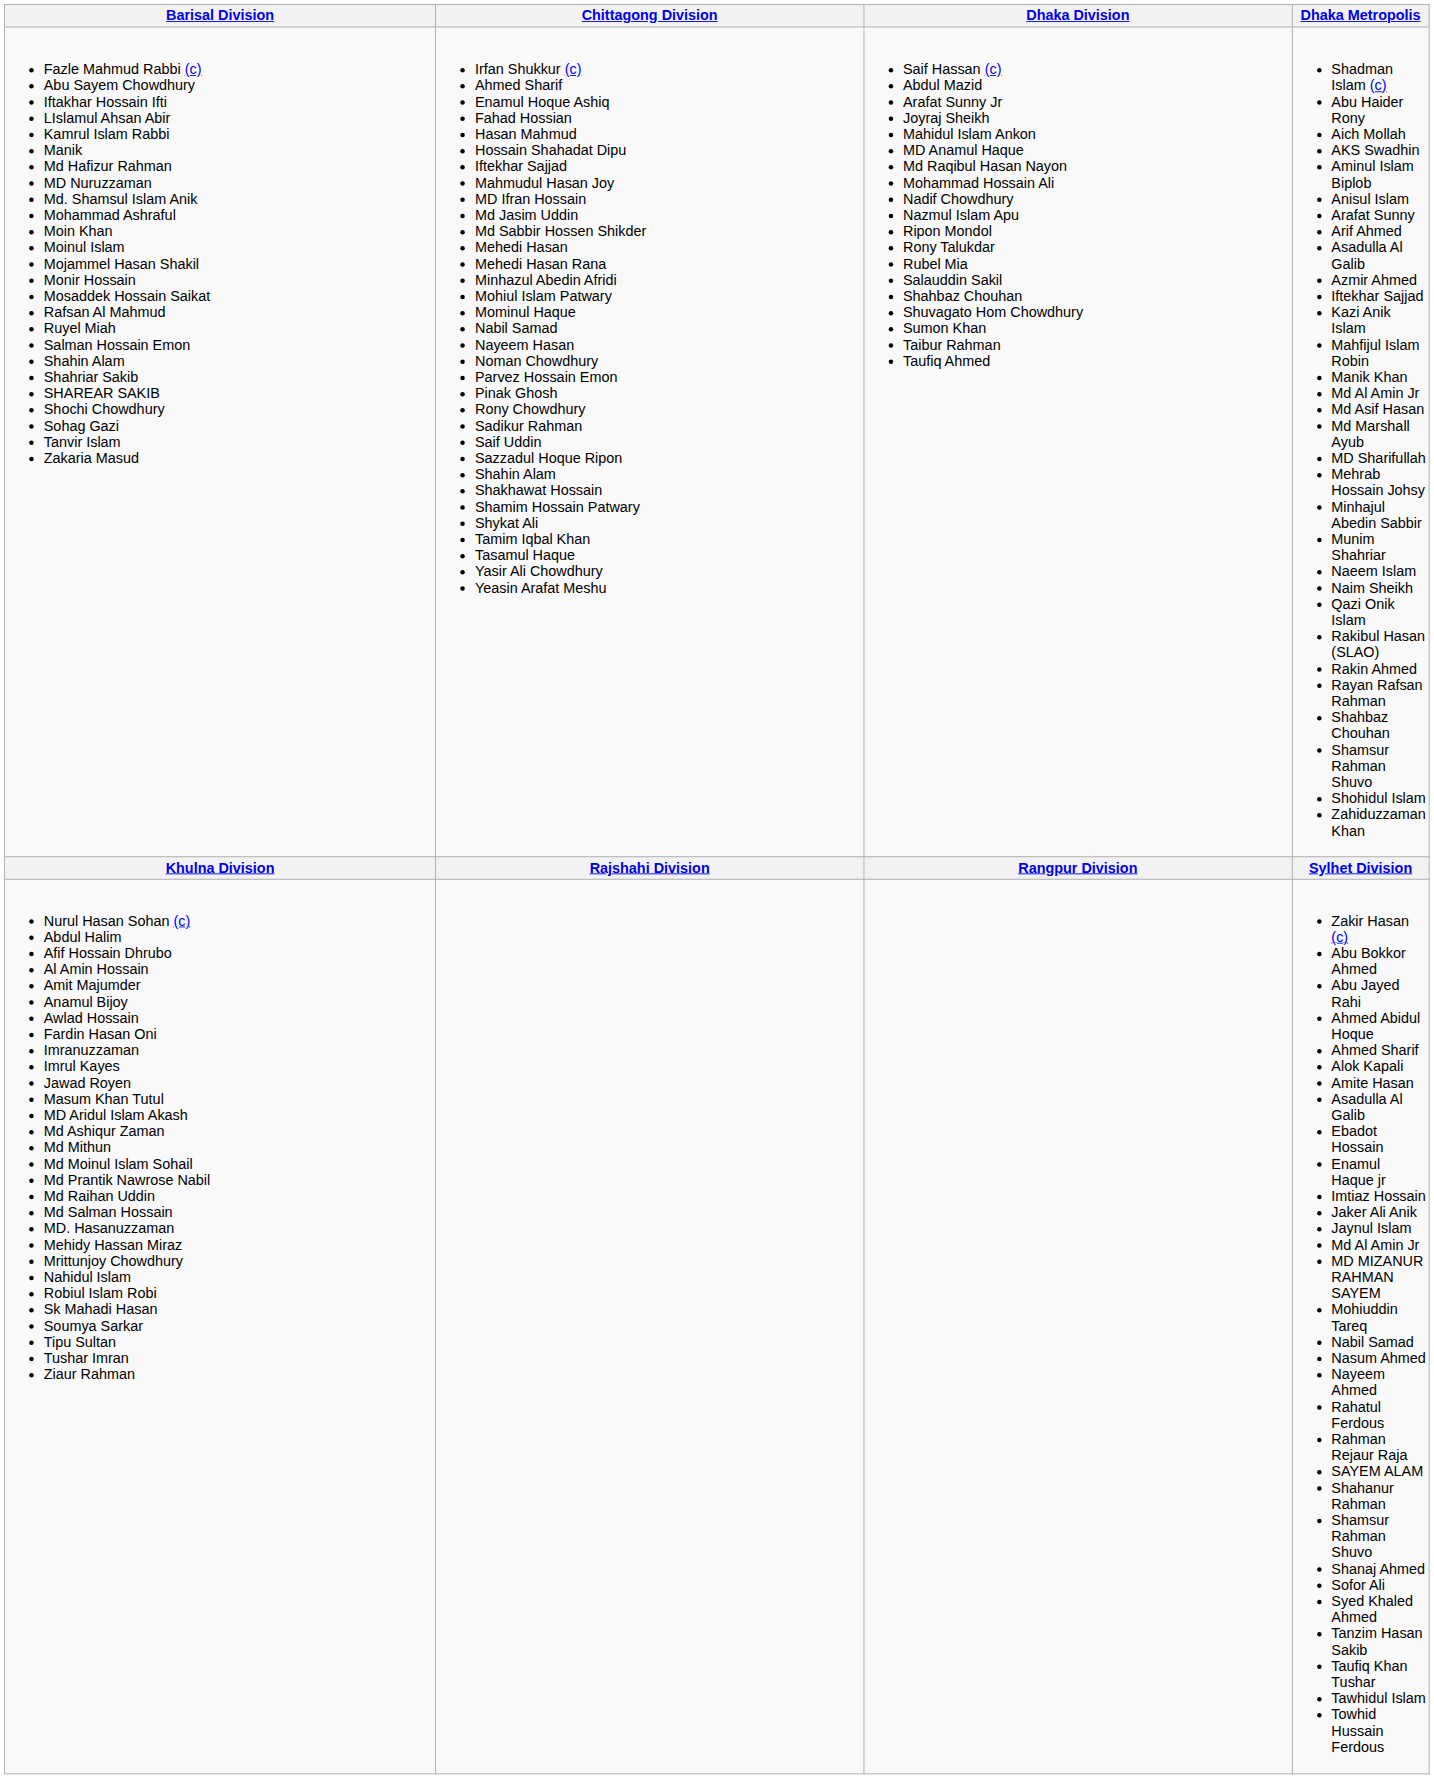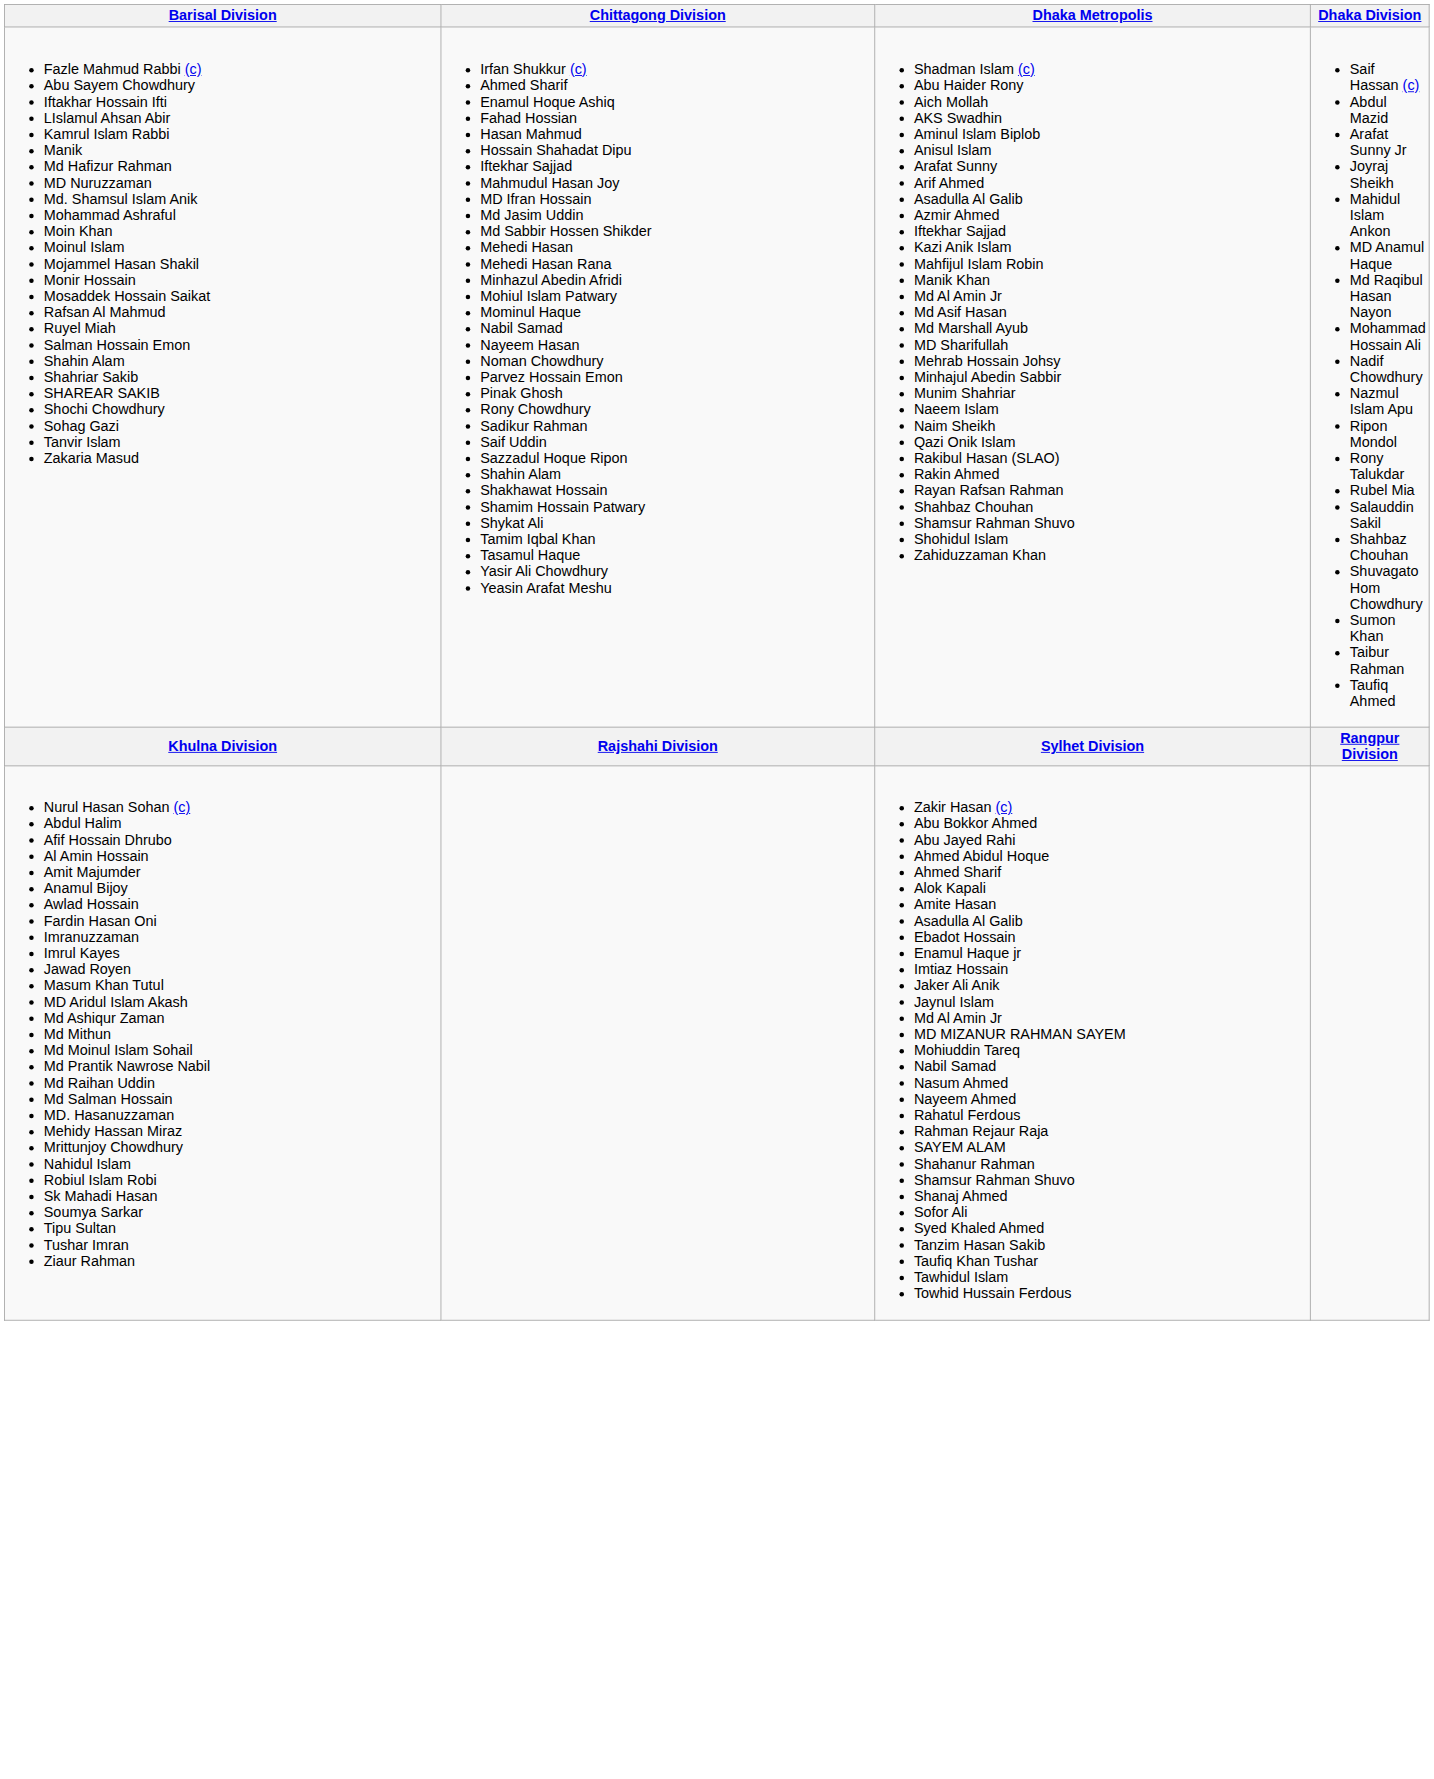columns swapped: (1078, 15) <-> (1361, 15)
